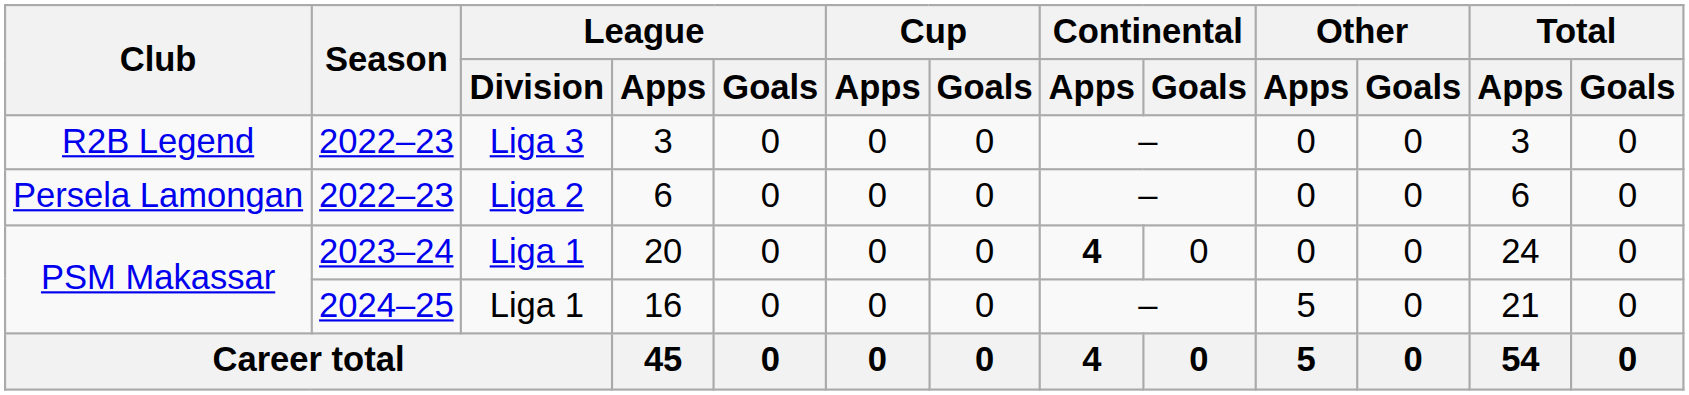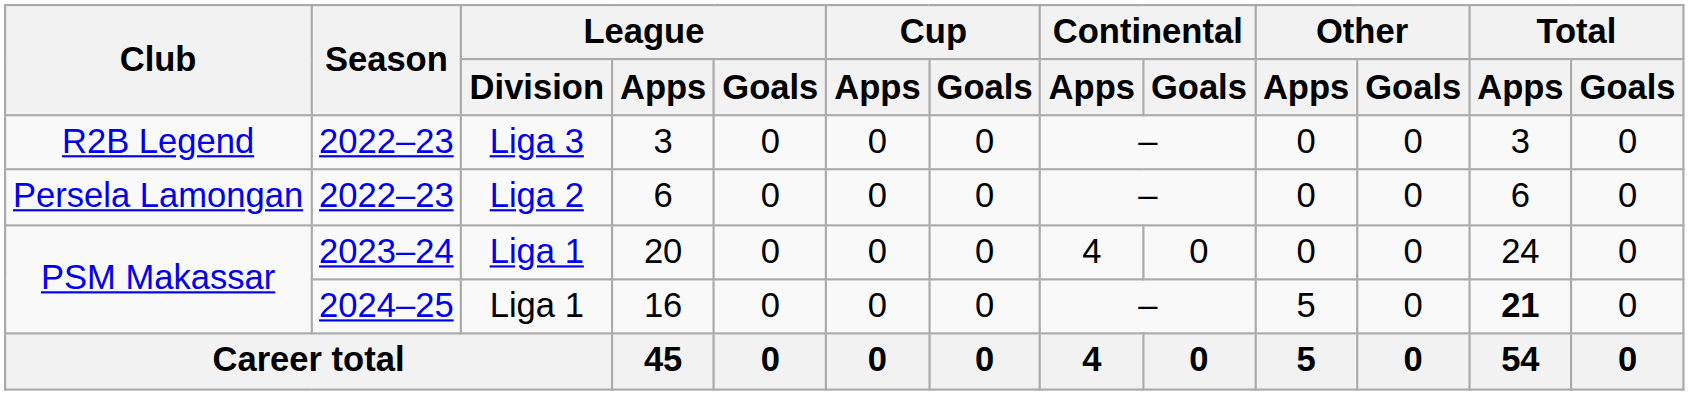(1092, 251) bold -> (1092, 251) normal
(1520, 305) normal -> (1520, 305) bold
